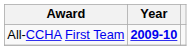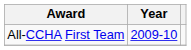(154, 34) bold -> (154, 34) normal
